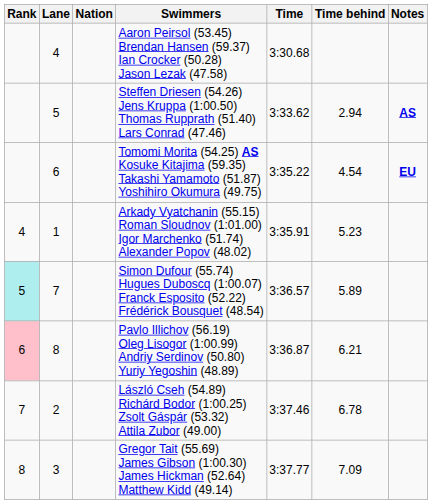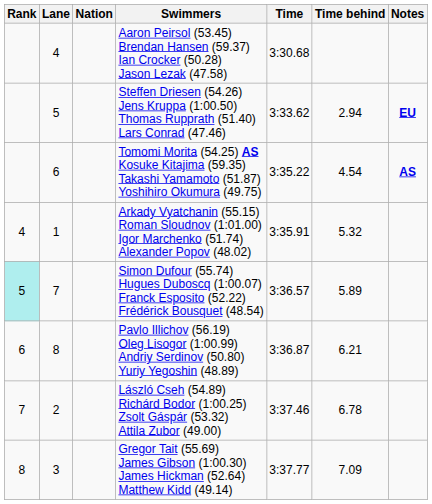(408, 112) AS -> (408, 112) EU
(408, 172) EU -> (408, 172) AS
(350, 231) 5.23 -> (350, 231) 5.32
(22, 350) pink background -> (22, 350) no background
